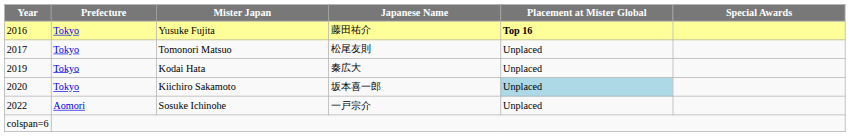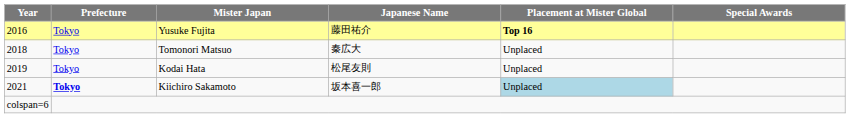(17, 49) 2017 -> (17, 49) 2018
(351, 49) 松尾友則 -> (346, 49) 秦広大
(346, 68) 秦広大 -> (351, 68) 松尾友則
(17, 87) 2020 -> (17, 87) 2021
(66, 87) normal -> (67, 87) bold
- row: (192, 106)
